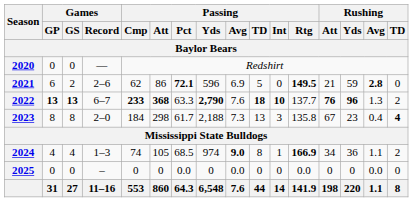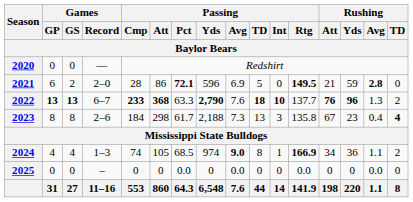(102, 83) 2–6 -> (102, 83) 2–0
(136, 83) 62 -> (136, 83) 28
(102, 118) 2–0 -> (102, 118) 2–6
